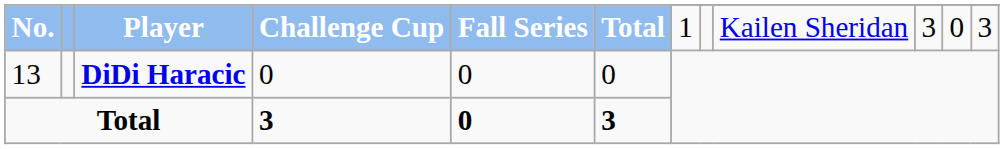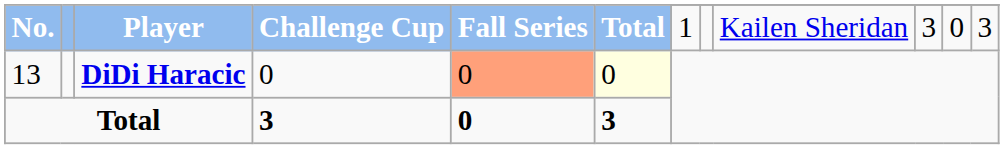(465, 73) no background -> (465, 73) lightsalmon background
(609, 73) no background -> (609, 73) lightyellow background
